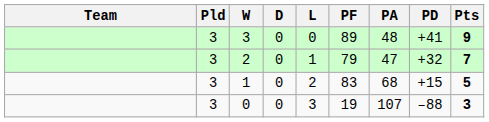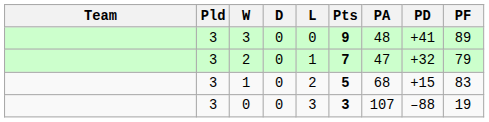columns swapped: (349, 16) <-> (467, 16)
